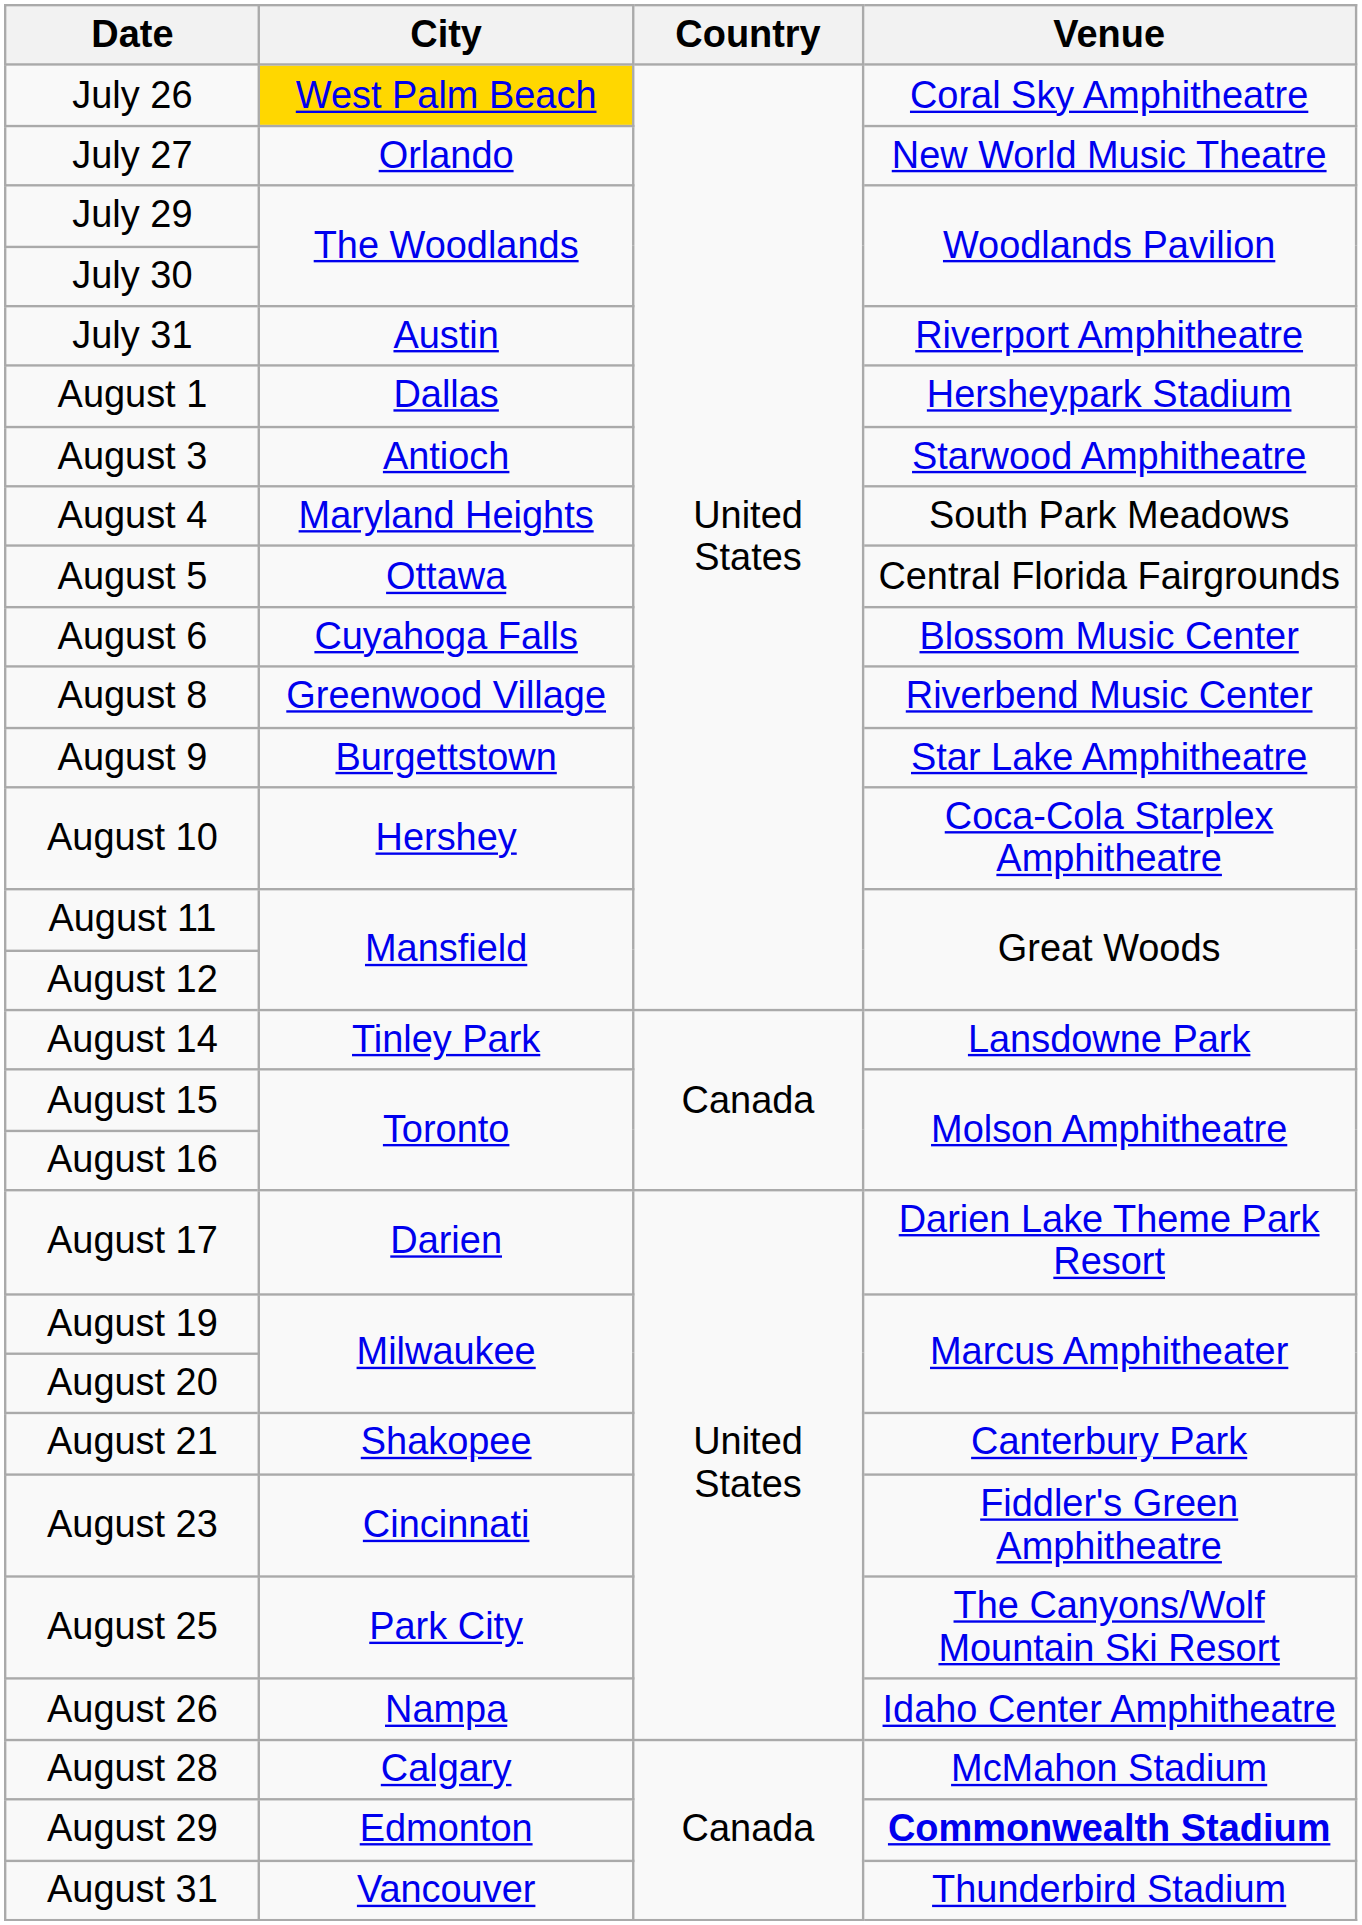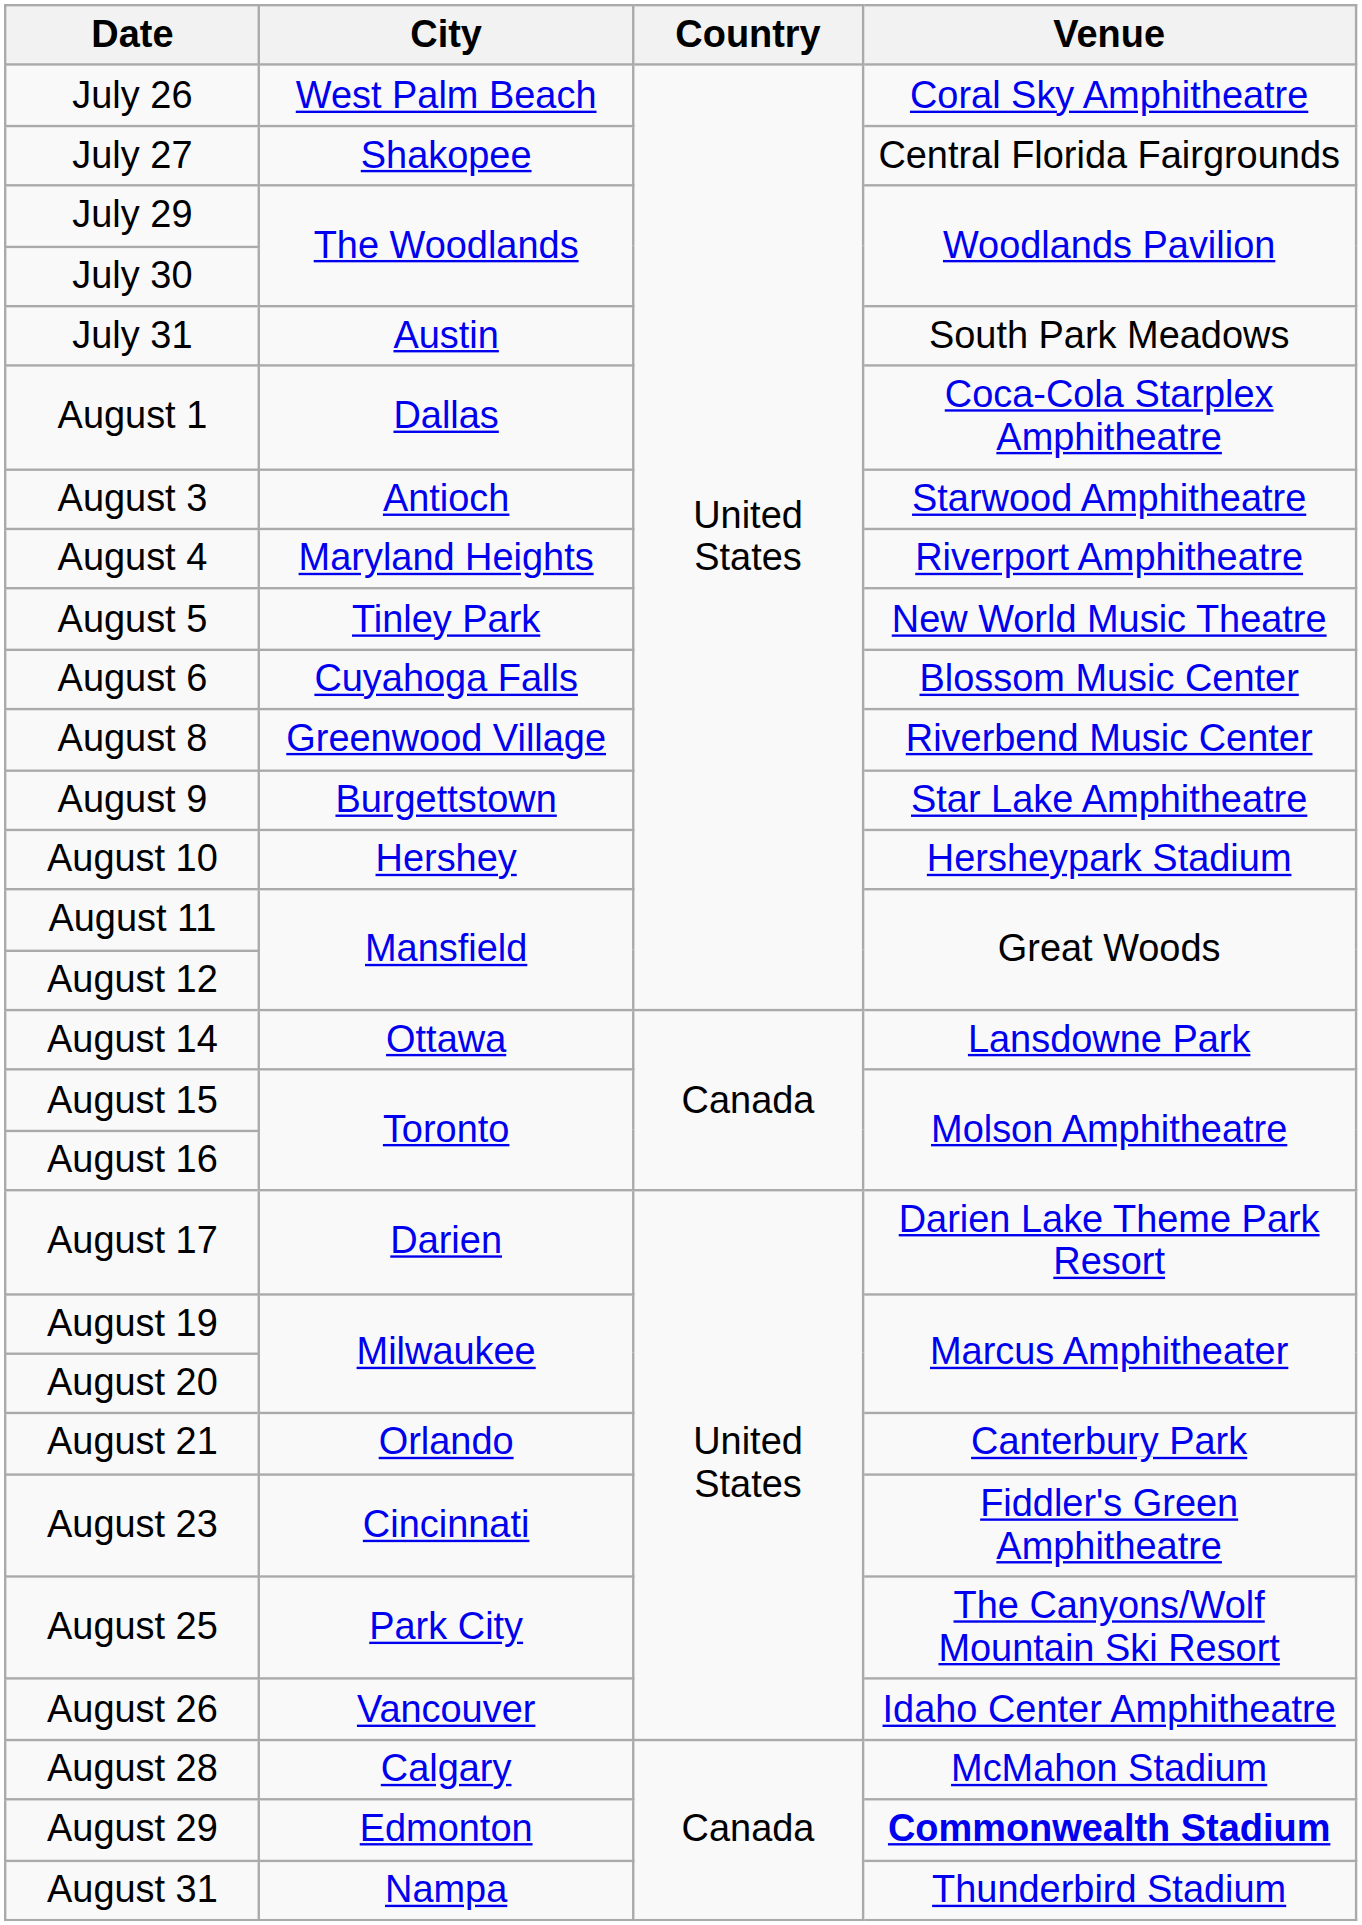(446, 94) gold background -> (446, 94) no background
(446, 154) Orlando -> (446, 154) Shakopee
(1109, 154) New World Music Theatre -> (1109, 154) Central Florida Fairgrounds
(1109, 335) Riverport Amphitheatre -> (1109, 335) South Park Meadows
(1109, 395) Hersheypark Stadium -> (1109, 416) Coca-Cola Starplex Amphitheatre
(1109, 515) South Park Meadows -> (1109, 558) Riverport Amphitheatre
(446, 575) Ottawa -> (446, 618) Tinley Park
(1109, 575) Central Florida Fairgrounds -> (1109, 618) New World Music Theatre
(1109, 837) Coca-Cola Starplex Amphitheatre -> (1109, 859) Hersheypark Stadium
(446, 1039) Tinley Park -> (446, 1039) Ottawa
(446, 1442) Shakopee -> (446, 1442) Orlando
(446, 1708) Nampa -> (446, 1708) Vancouver
(446, 1889) Vancouver -> (446, 1889) Nampa
